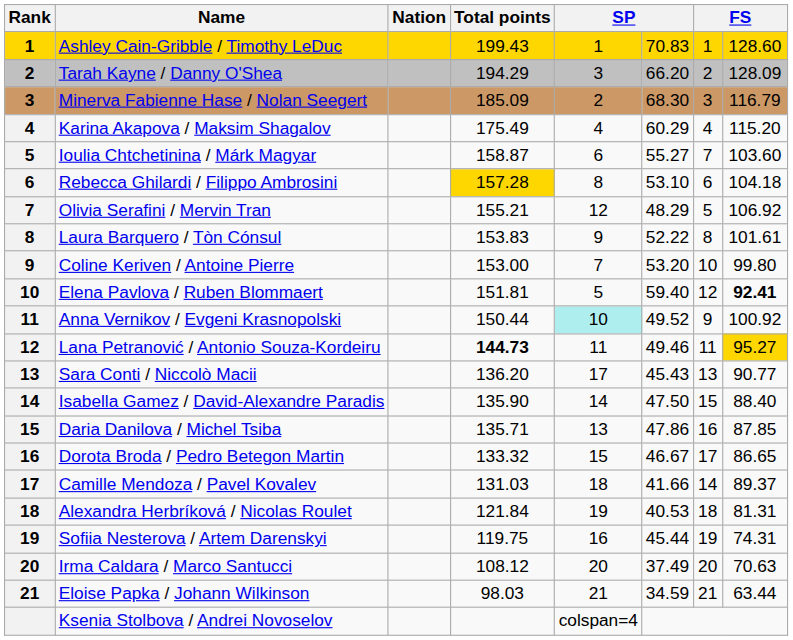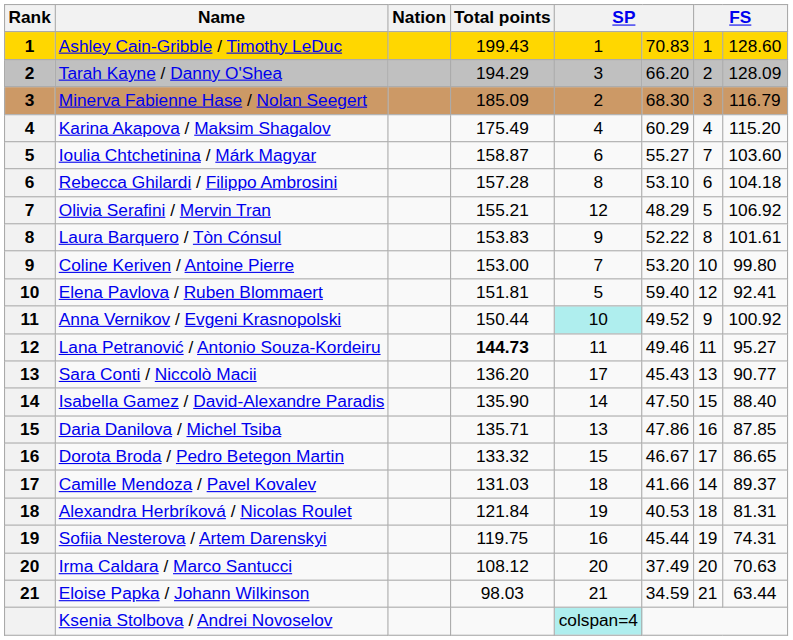(502, 182) gold background -> (502, 182) no background
(755, 292) bold -> (755, 292) normal
(755, 347) gold background -> (755, 347) no background
(598, 621) no background -> (598, 621) paleturquoise background
